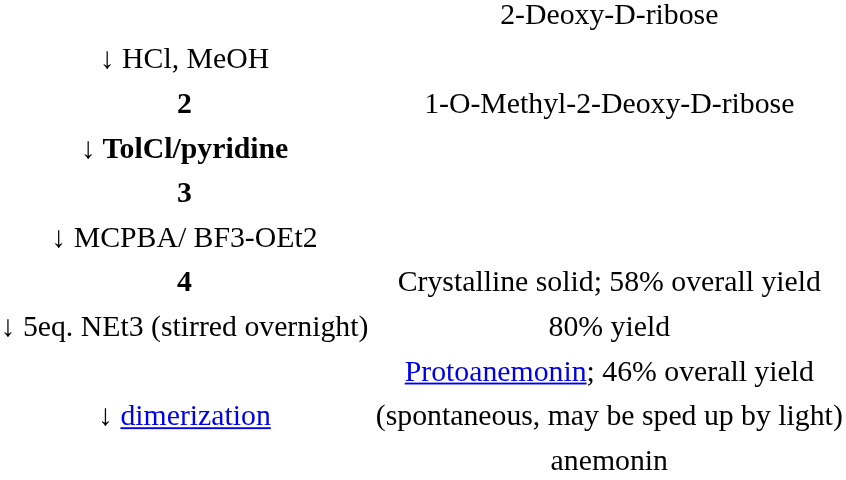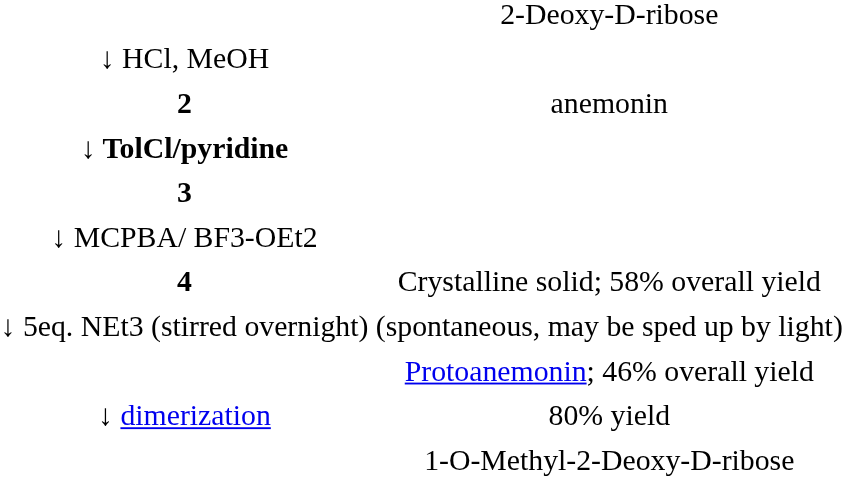(609, 103) 1-O-Methyl-2-Deoxy-D-ribose -> (609, 103) anemonin
(609, 326) 80% yield -> (609, 326) (spontaneous, may be sped up by light)
(609, 415) (spontaneous, may be sped up by light) -> (609, 415) 80% yield
(609, 460) anemonin -> (609, 460) 1-O-Methyl-2-Deoxy-D-ribose
